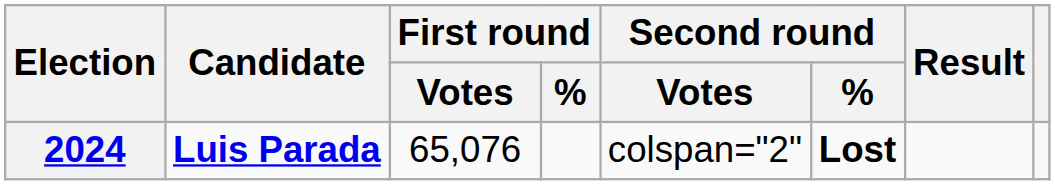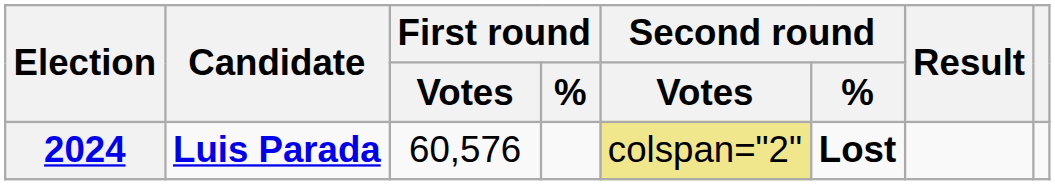(465, 149) 65,076 -> (465, 149) 60,576
(705, 149) no background -> (705, 149) khaki background
